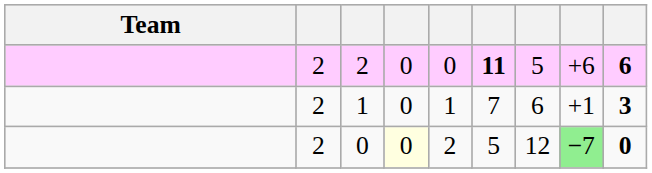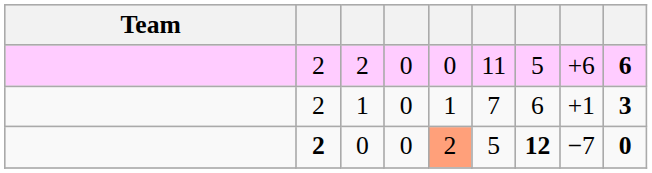(494, 65) bold -> (494, 65) normal
(318, 146) normal -> (318, 146) bold
(406, 146) lightyellow background -> (406, 146) no background
(450, 146) no background -> (450, 146) lightsalmon background
(538, 146) normal -> (537, 146) bold
(581, 146) lightgreen background -> (581, 146) no background
